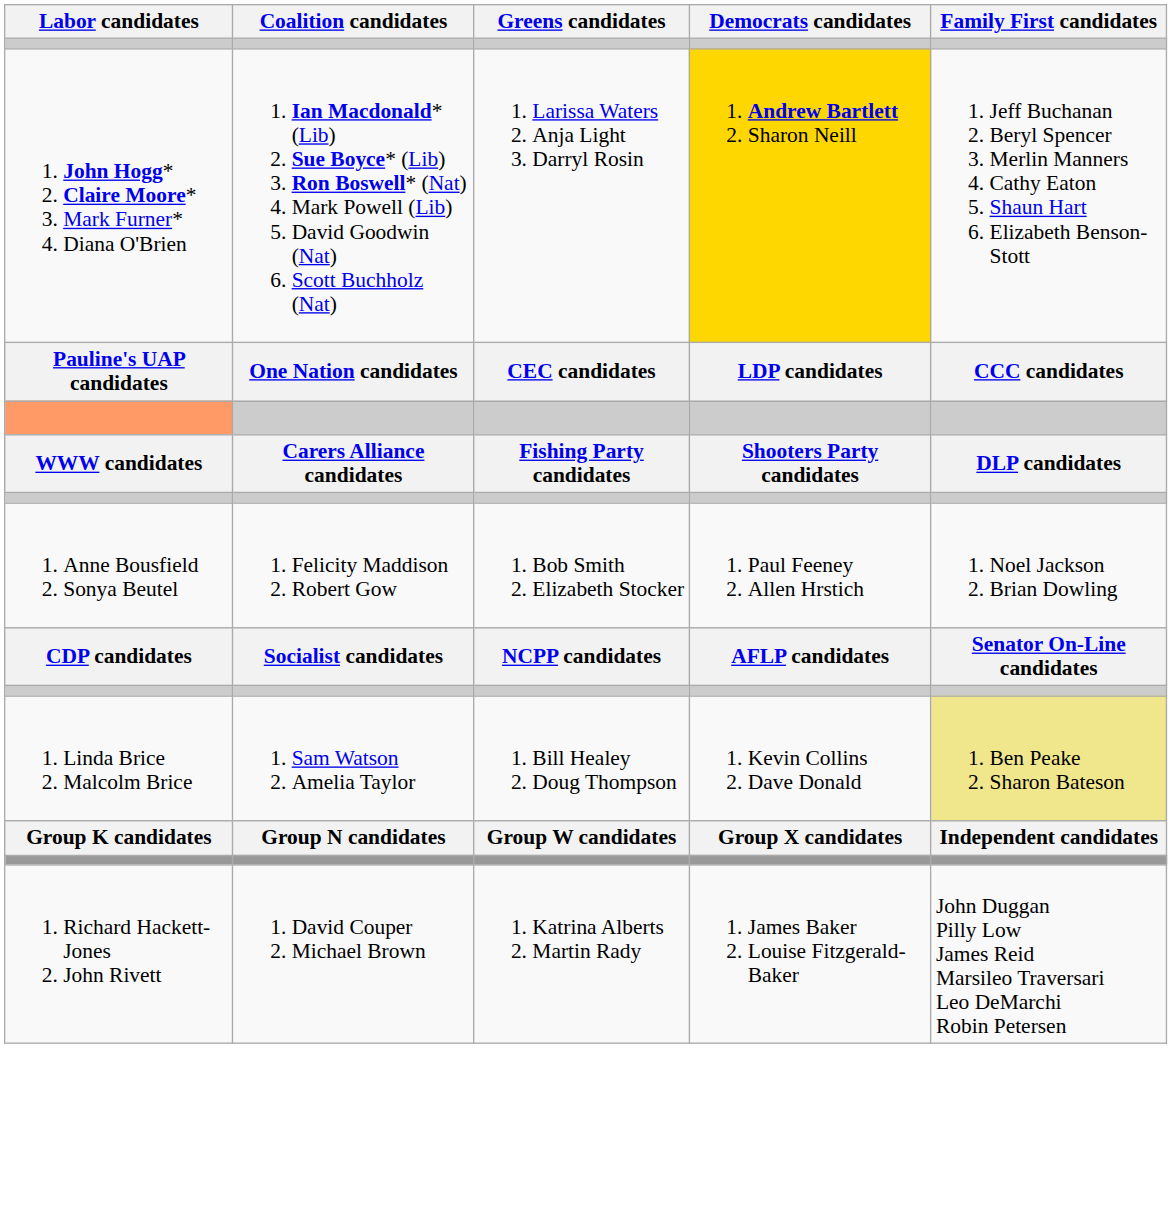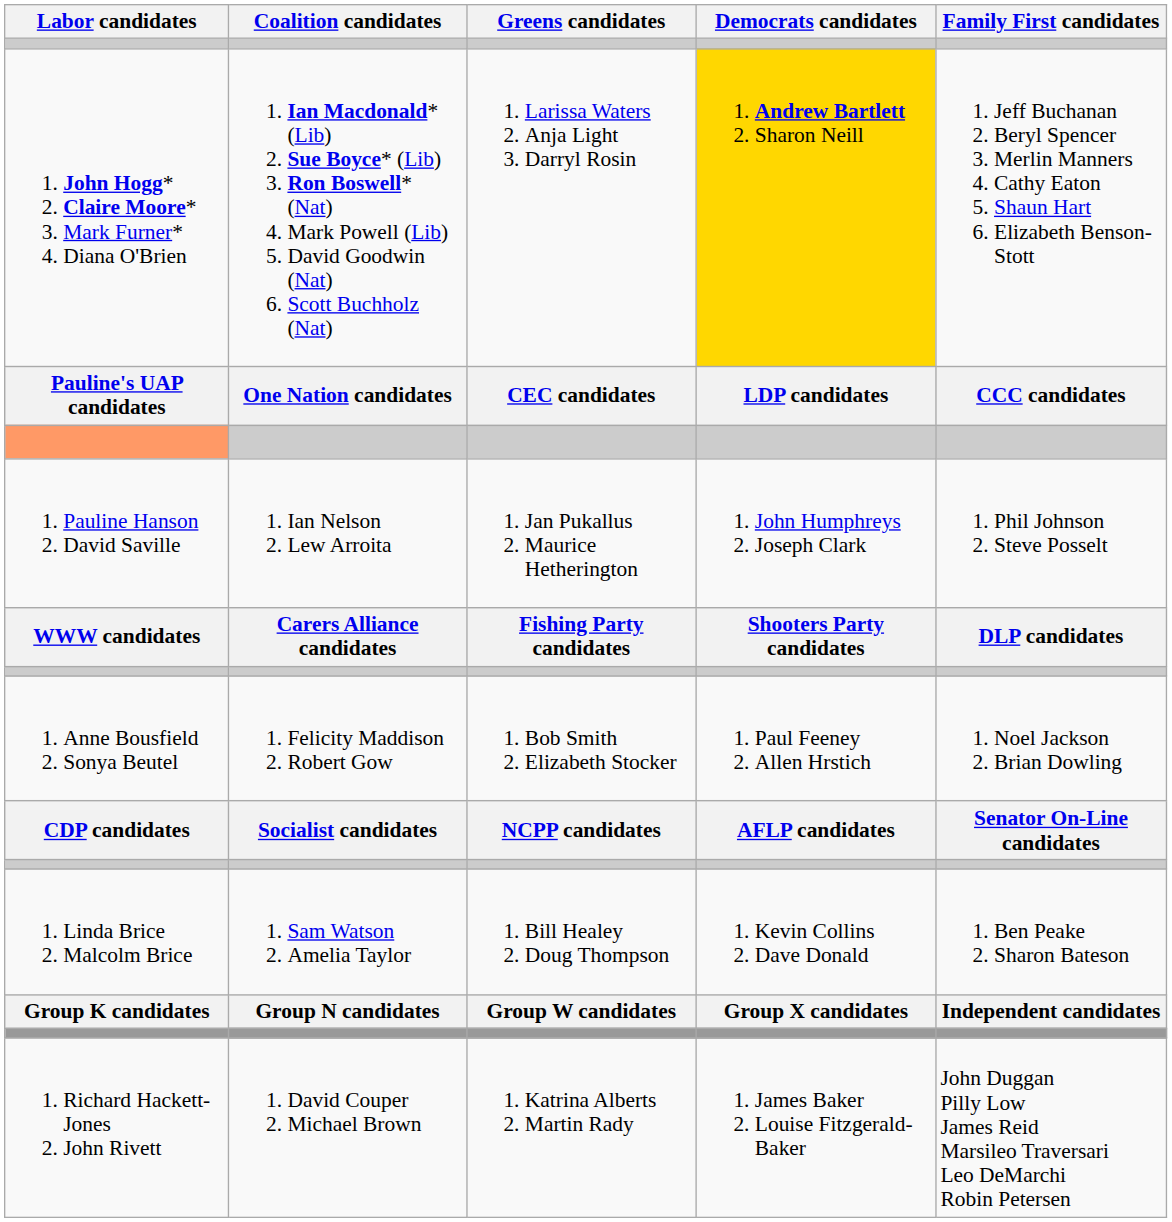+ row: (117, 533)
(1049, 770) khaki background -> (1051, 944) no background
